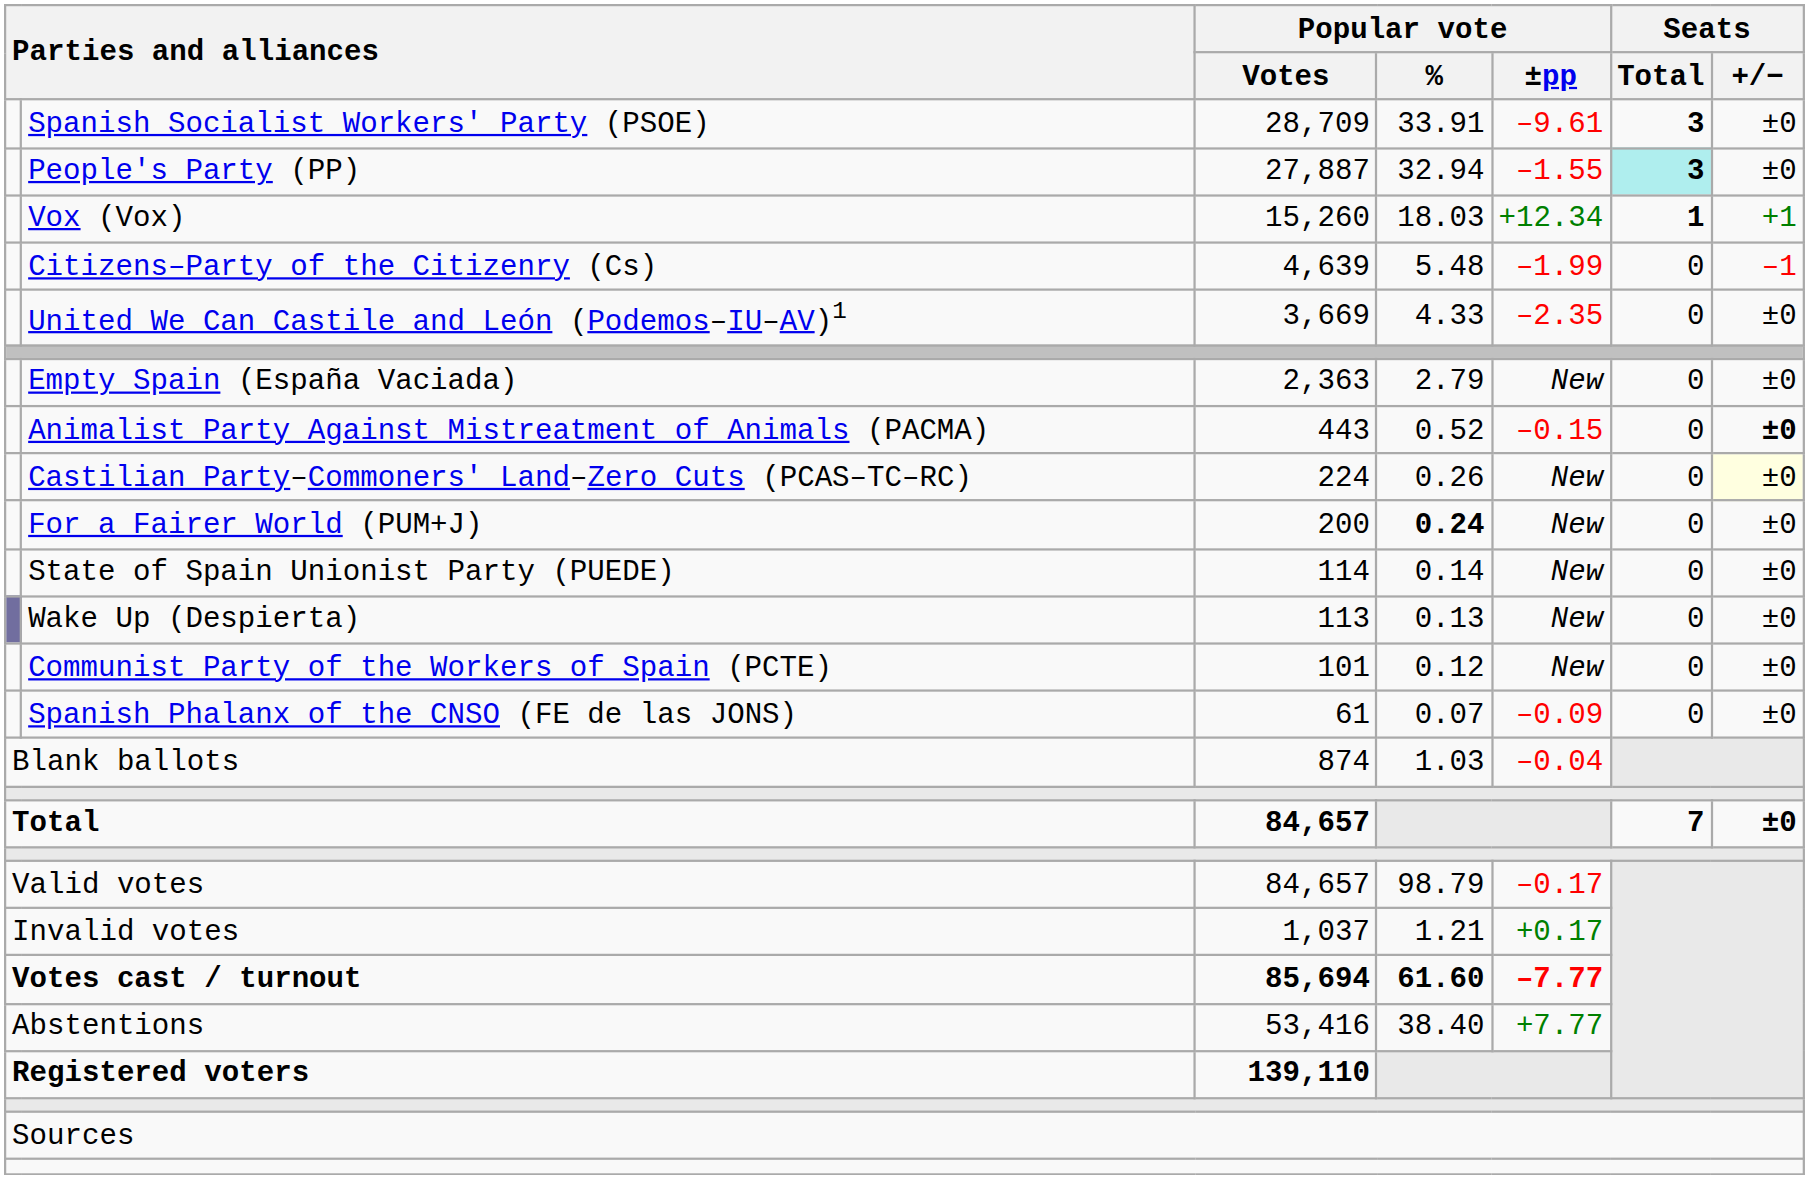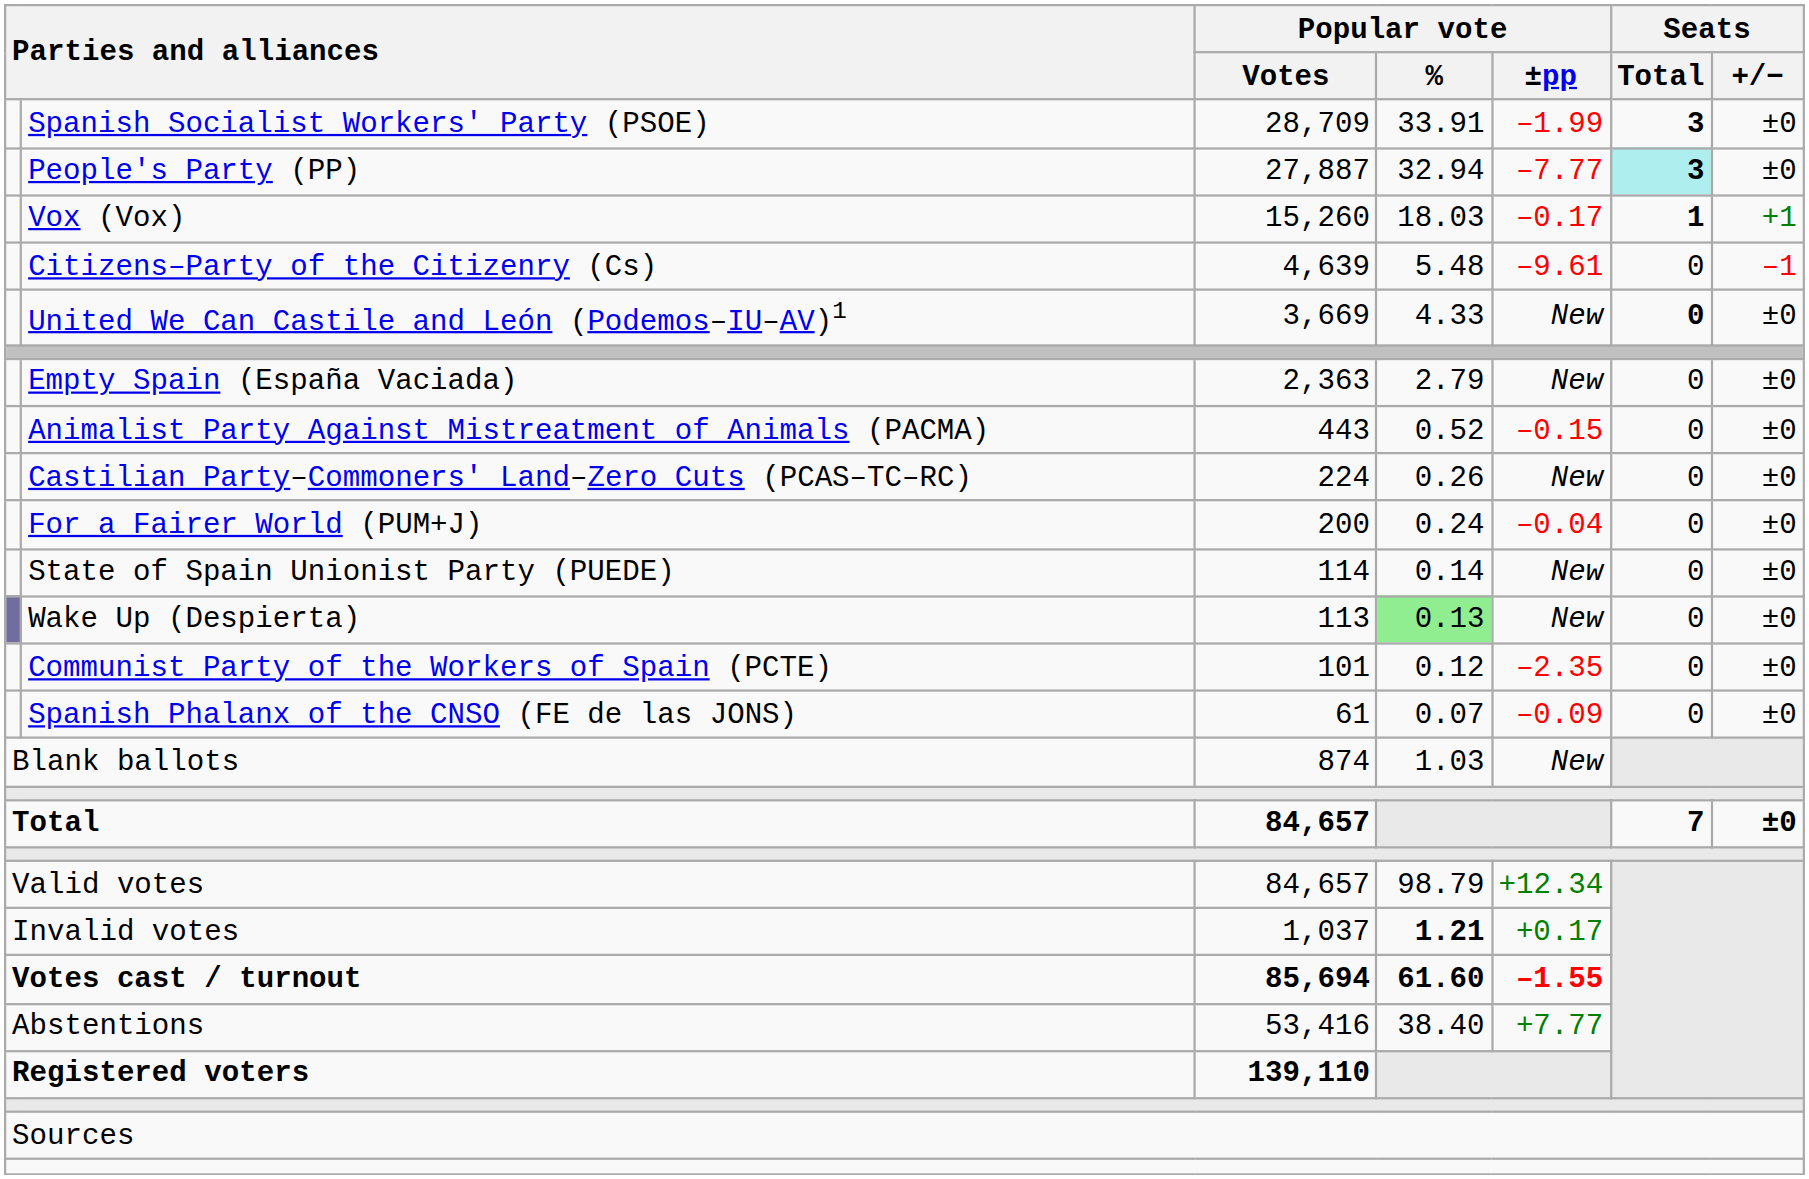(1560, 124) –9.61 -> (1560, 124) –1.99
(1560, 171) –1.55 -> (1560, 171) –7.77
(1551, 219) +12.34 -> (1560, 219) –0.17
(1560, 266) –1.99 -> (1560, 266) –9.61
(1560, 317) –2.35 -> (1577, 317) New
(1696, 317) normal -> (1696, 317) bold
(1779, 430) bold -> (1779, 430) normal
(1779, 477) lightyellow background -> (1779, 477) no background
(1450, 525) bold -> (1450, 525) normal
(1577, 525) New -> (1560, 525) –0.04
(1450, 620) no background -> (1450, 620) lightgreen background
(1577, 667) New -> (1560, 667) –2.35
(1560, 762) –0.04 -> (1577, 762) New
(1560, 885) –0.17 -> (1551, 885) +12.34
(1450, 932) normal -> (1450, 932) bold
(1560, 980) –7.77 -> (1560, 980) –1.55
